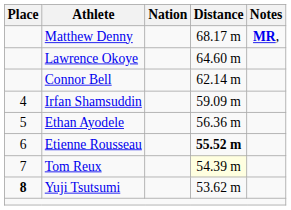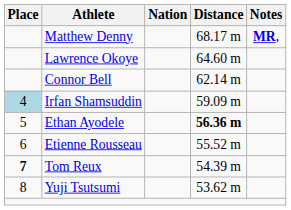(23, 101) no background -> (23, 101) lightblue background
(219, 123) normal -> (219, 123) bold
(219, 144) bold -> (219, 144) normal
(23, 166) normal -> (23, 166) bold
(219, 166) lightyellow background -> (219, 166) no background
(23, 187) bold -> (23, 187) normal
